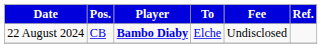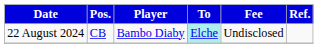(152, 33) bold -> (151, 33) normal
(207, 33) no background -> (204, 33) paleturquoise background
